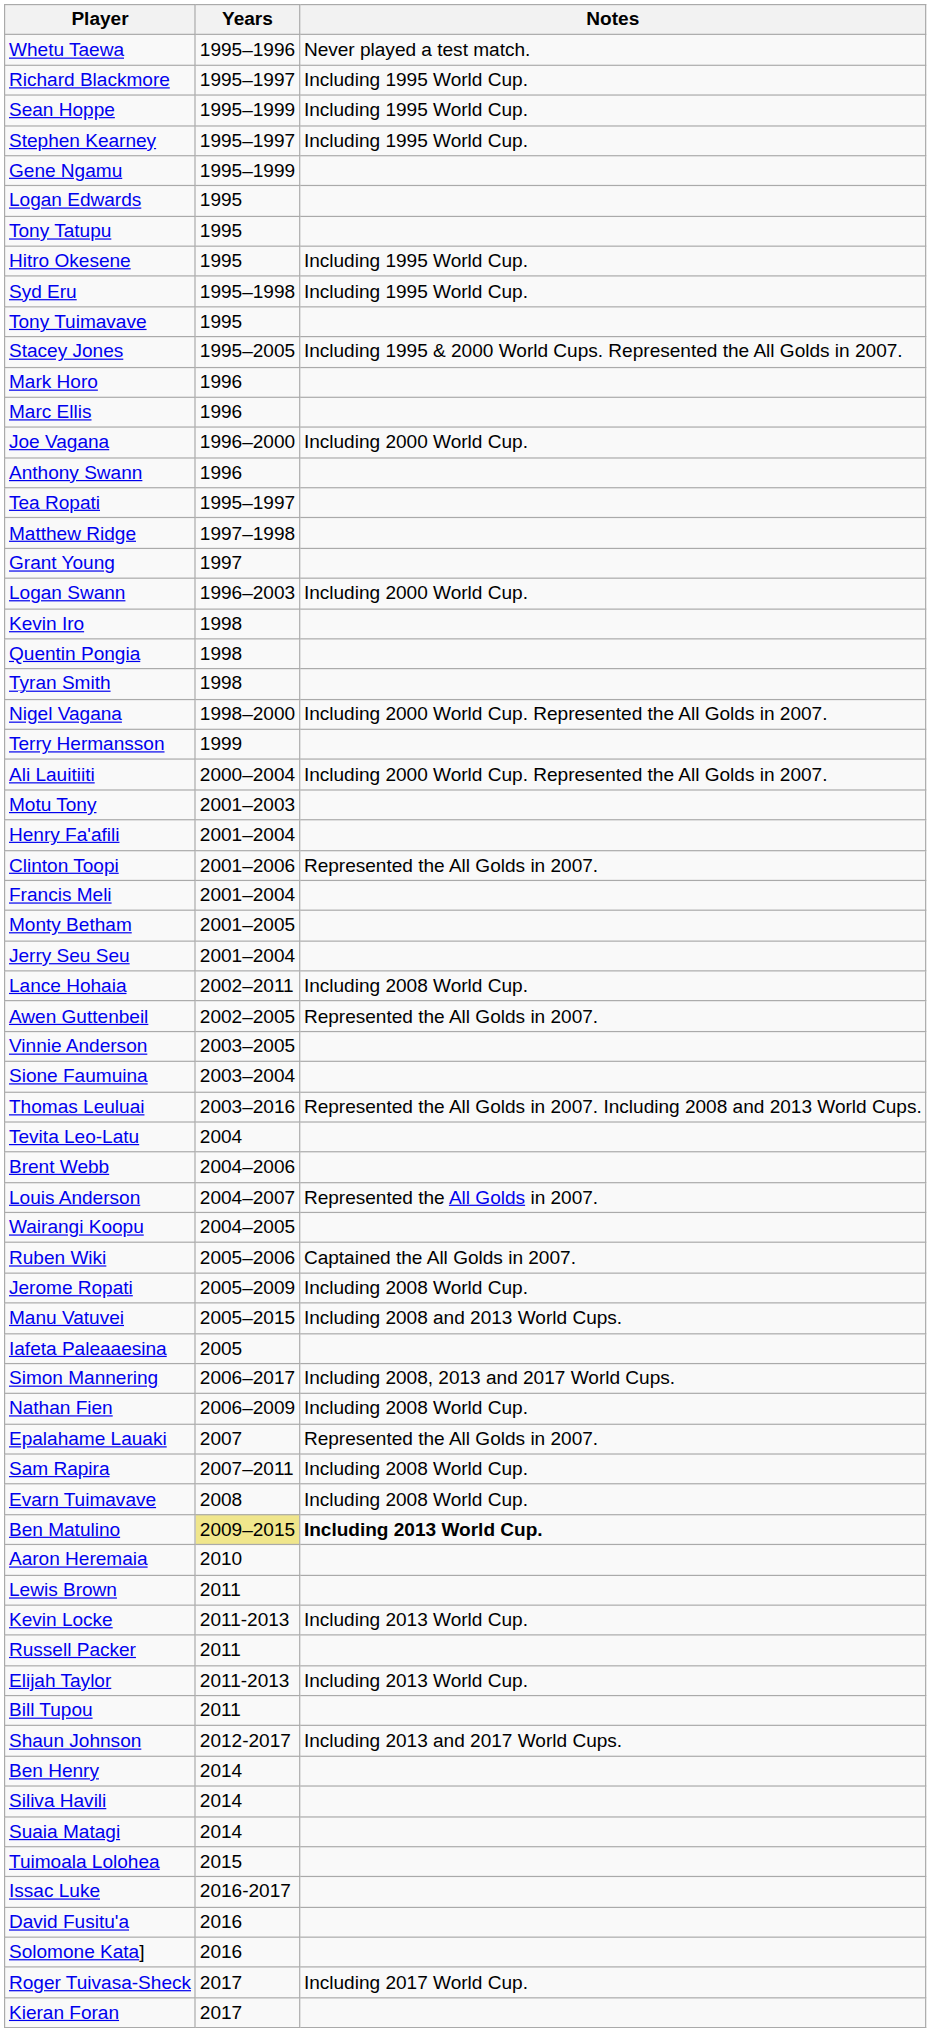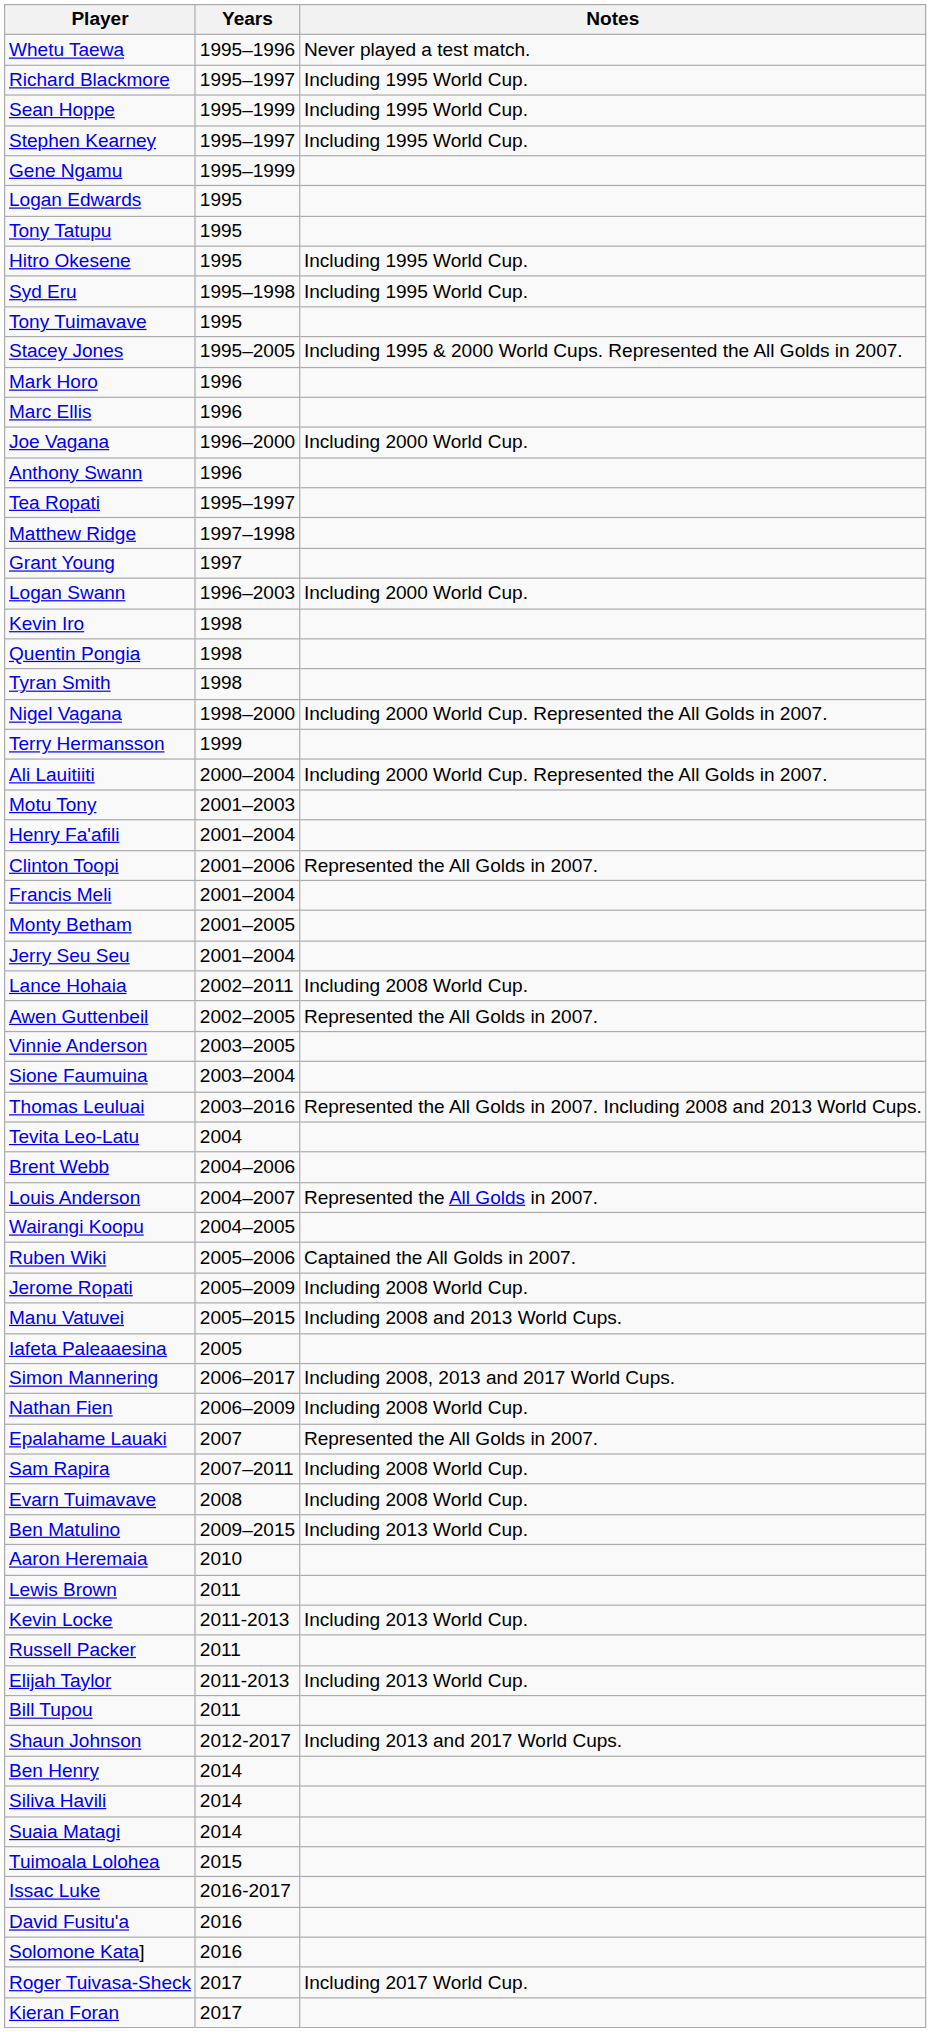(247, 1529) khaki background -> (247, 1529) no background
(423, 1529) bold -> (416, 1529) normal
